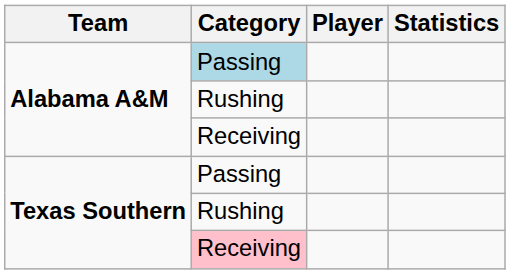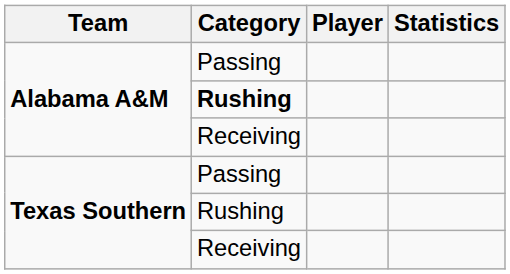(239, 61) lightblue background -> (239, 61) no background
(240, 99) normal -> (244, 99) bold
(249, 249) pink background -> (249, 249) no background
